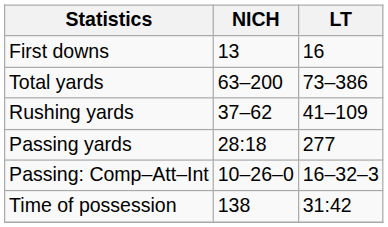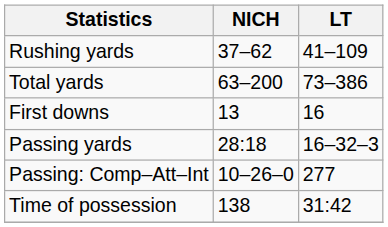rows swapped: (59, 51) <-> (72, 113)
(319, 144) 277 -> (341, 144) 16–32–3
(341, 175) 16–32–3 -> (319, 175) 277
